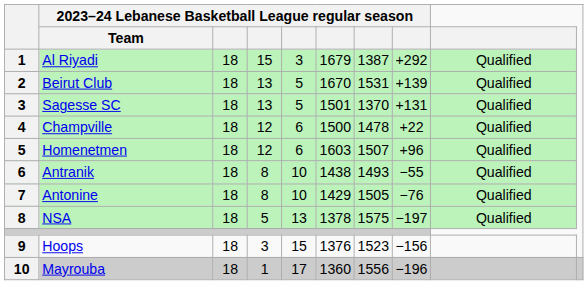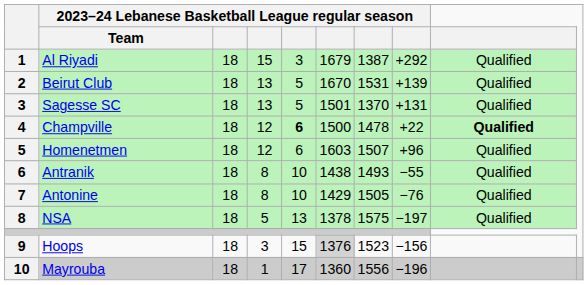(299, 128) normal -> (299, 128) bold
(504, 128) normal -> (504, 128) bold
(335, 246) no background -> (335, 246) lightgrey background
